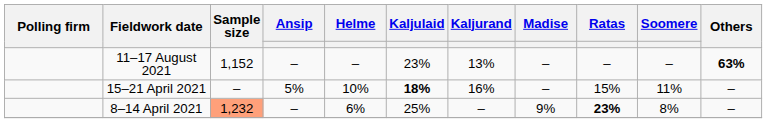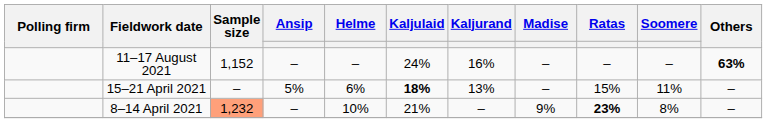(417, 64) 23% -> (417, 64) 24%
(481, 64) 13% -> (481, 64) 16%
(356, 89) 10% -> (356, 89) 6%
(481, 89) 16% -> (481, 89) 13%
(356, 108) 6% -> (356, 108) 10%
(417, 108) 25% -> (417, 108) 21%
